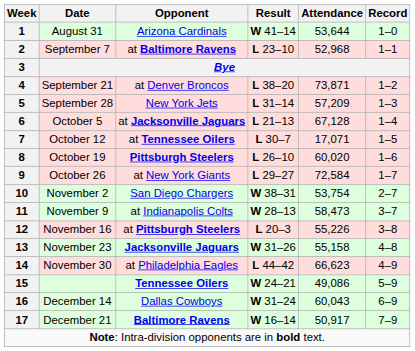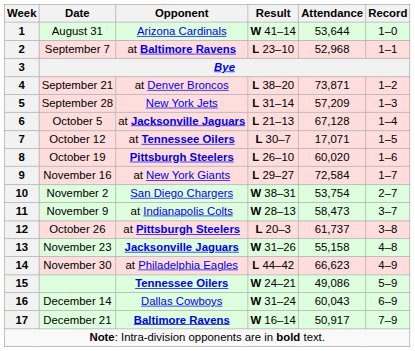(77, 175) October 26 -> (77, 175) November 16
(77, 229) November 16 -> (77, 229) October 26
(332, 229) 55,226 -> (332, 229) 61,737
